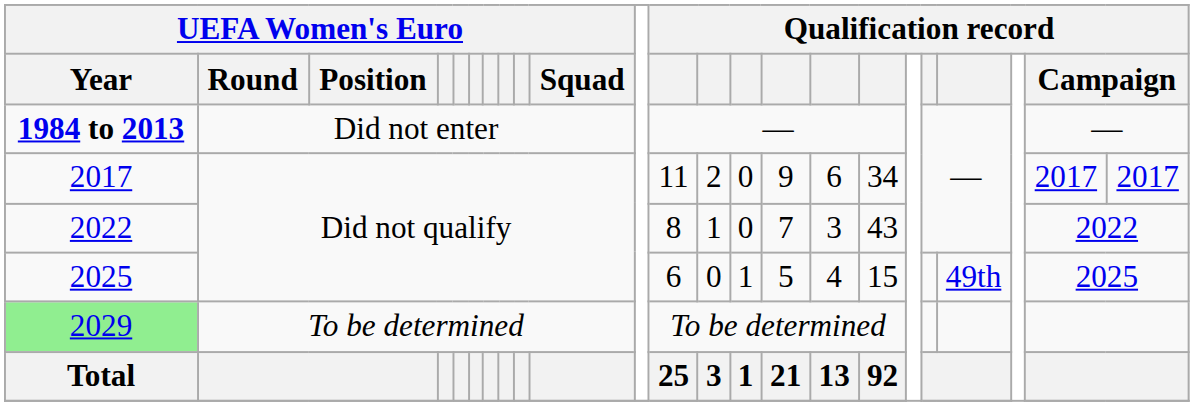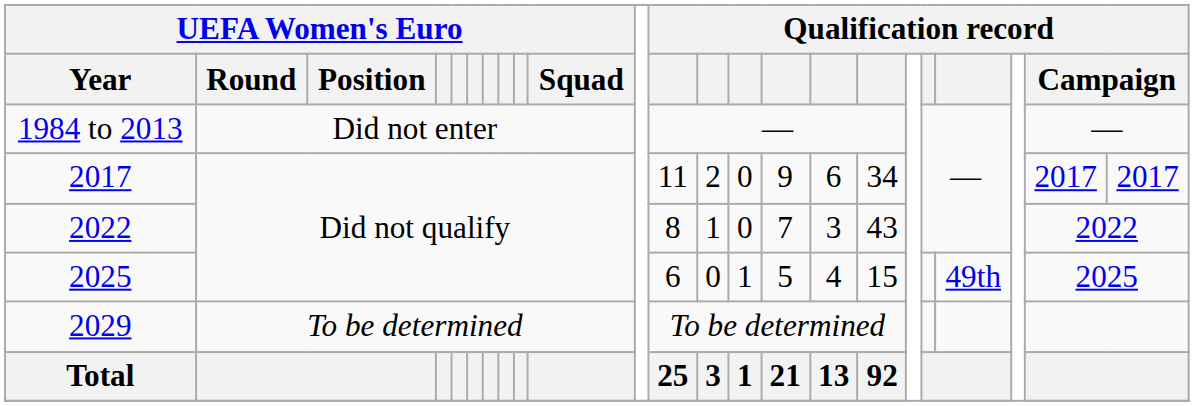(101, 128) bold -> (100, 128) normal
(101, 326) lightgreen background -> (100, 326) no background
